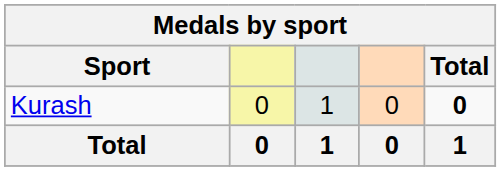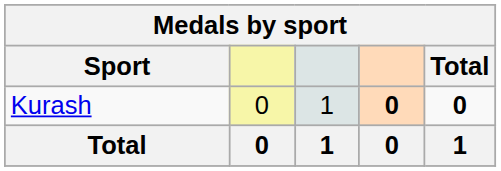(392, 106) normal -> (392, 106) bold
